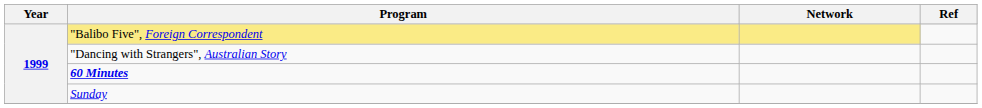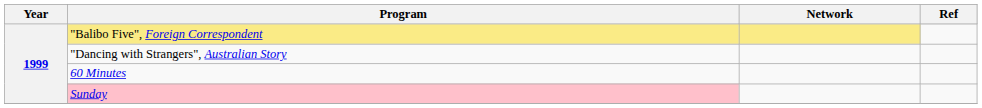(99, 73) bold -> (98, 73) normal
(89, 93) no background -> (89, 93) pink background
